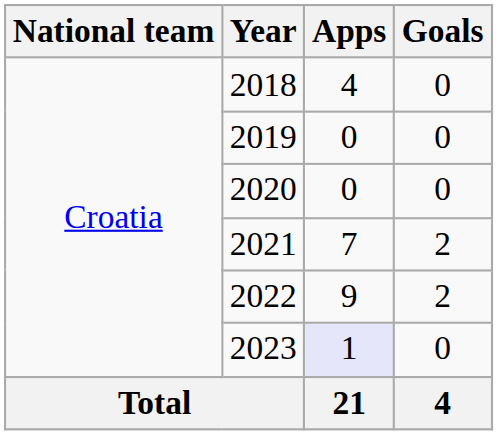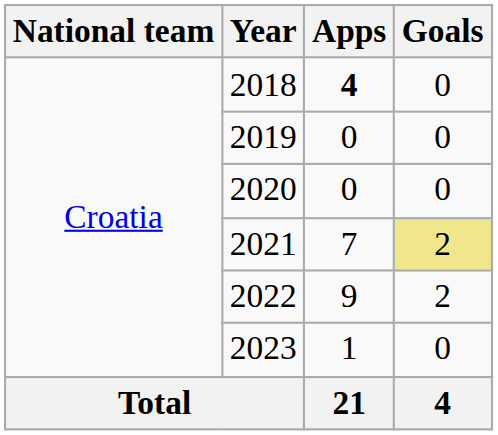(349, 84) normal -> (349, 84) bold
(443, 243) no background -> (443, 243) khaki background
(349, 349) lavender background -> (349, 349) no background
